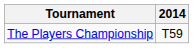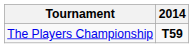(172, 33) normal -> (172, 33) bold
